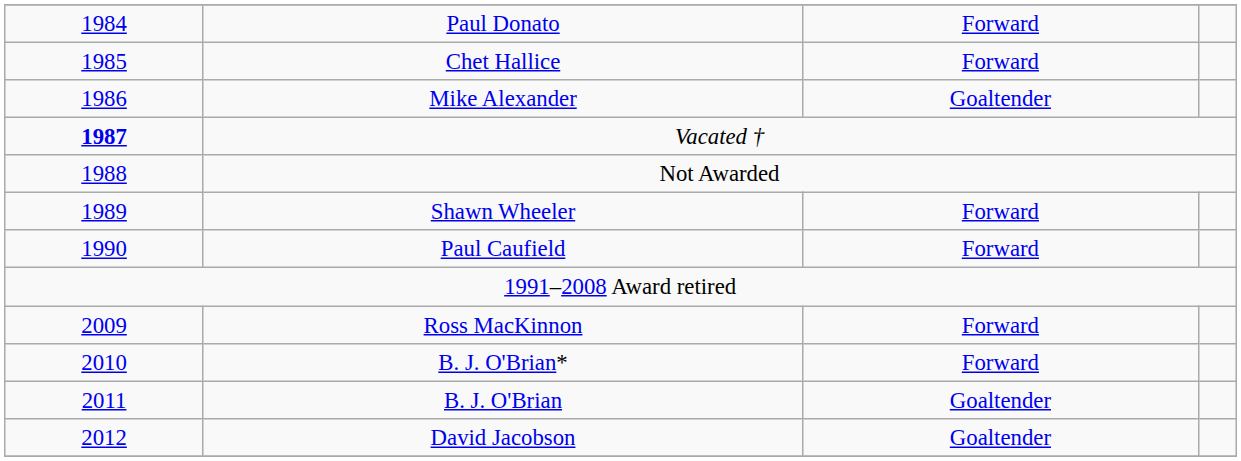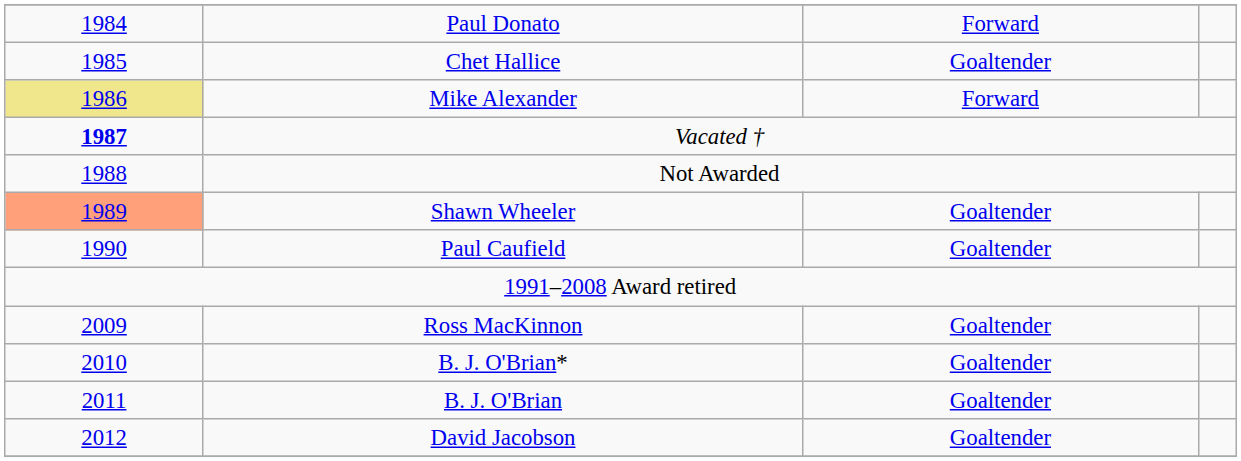(1000, 61) Forward -> (1000, 61) Goaltender
(104, 98) no background -> (104, 98) khaki background
(1000, 98) Goaltender -> (1000, 98) Forward
(104, 211) no background -> (104, 211) lightsalmon background
(1000, 211) Forward -> (1000, 211) Goaltender
(1000, 249) Forward -> (1000, 249) Goaltender
(1000, 324) Forward -> (1000, 324) Goaltender
(1000, 361) Forward -> (1000, 361) Goaltender
